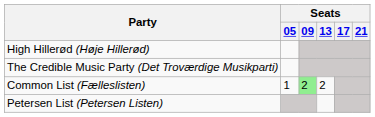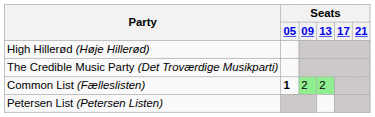(287, 85) normal -> (287, 85) bold
(322, 85) no background -> (322, 85) lightgreen background
